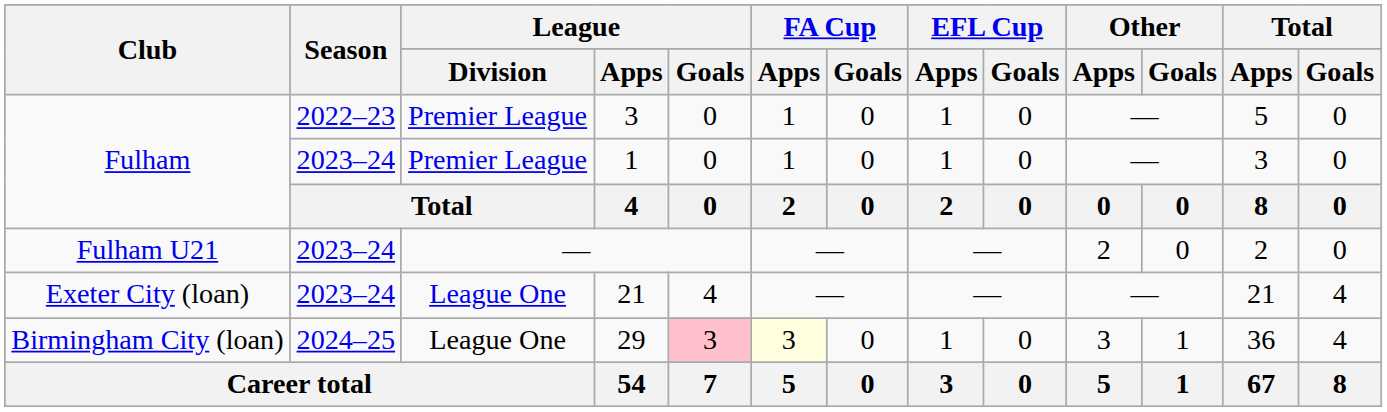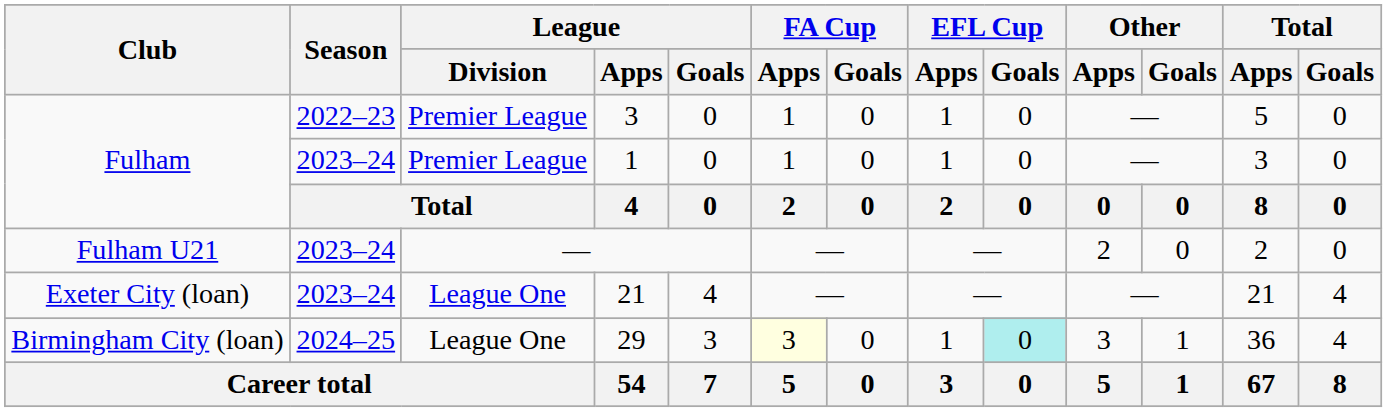(710, 339) pink background -> (710, 339) no background
(1025, 339) no background -> (1025, 339) paleturquoise background
